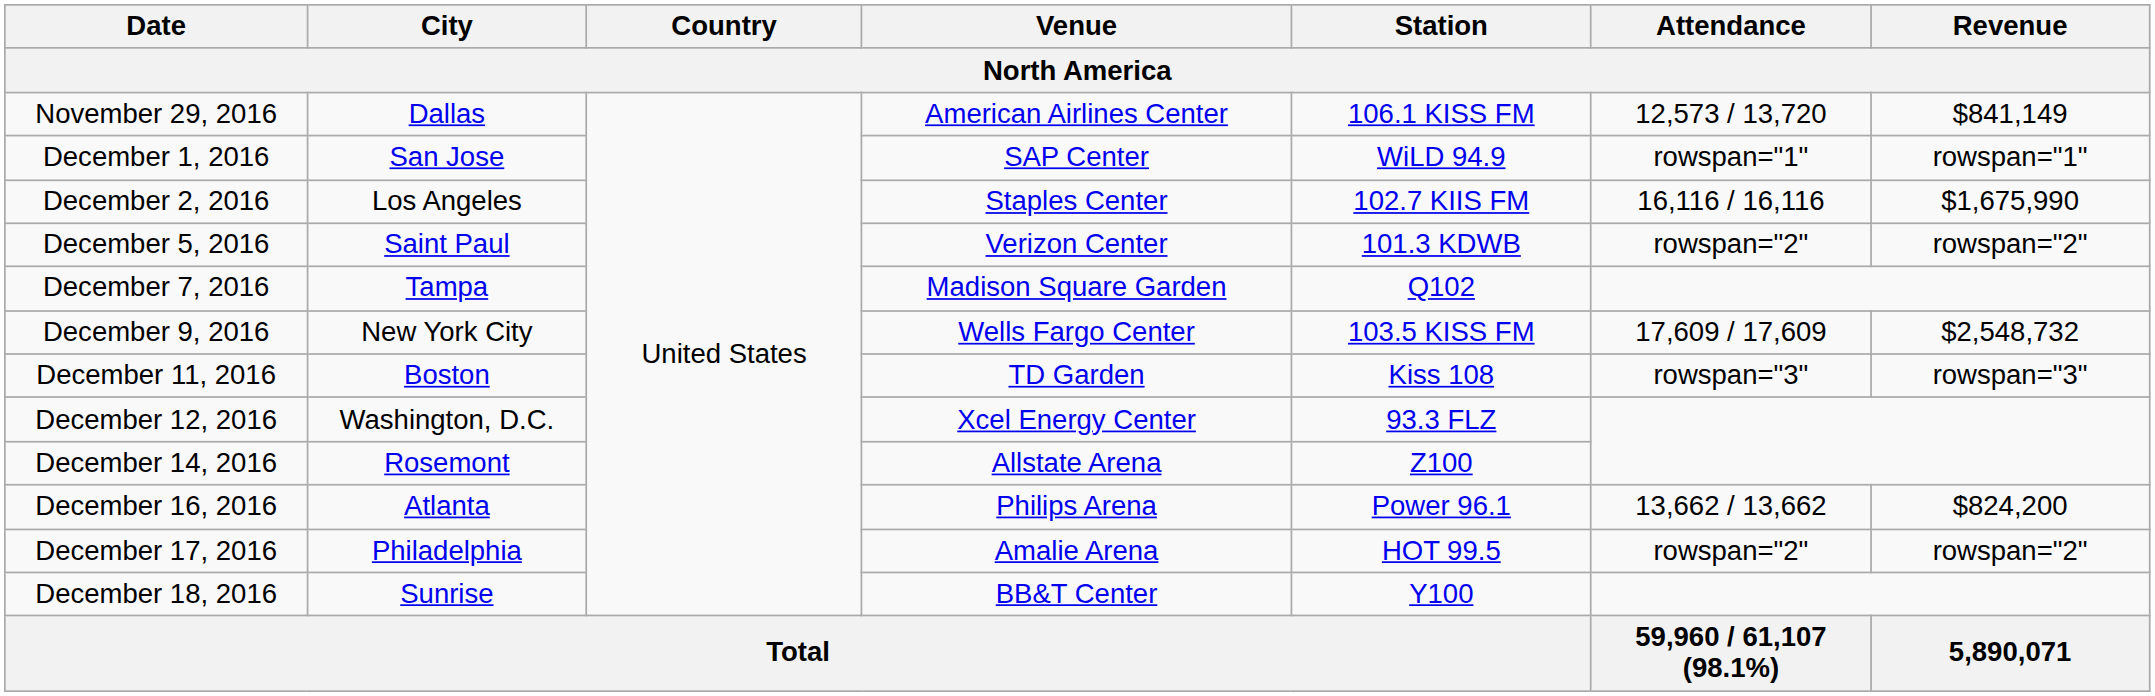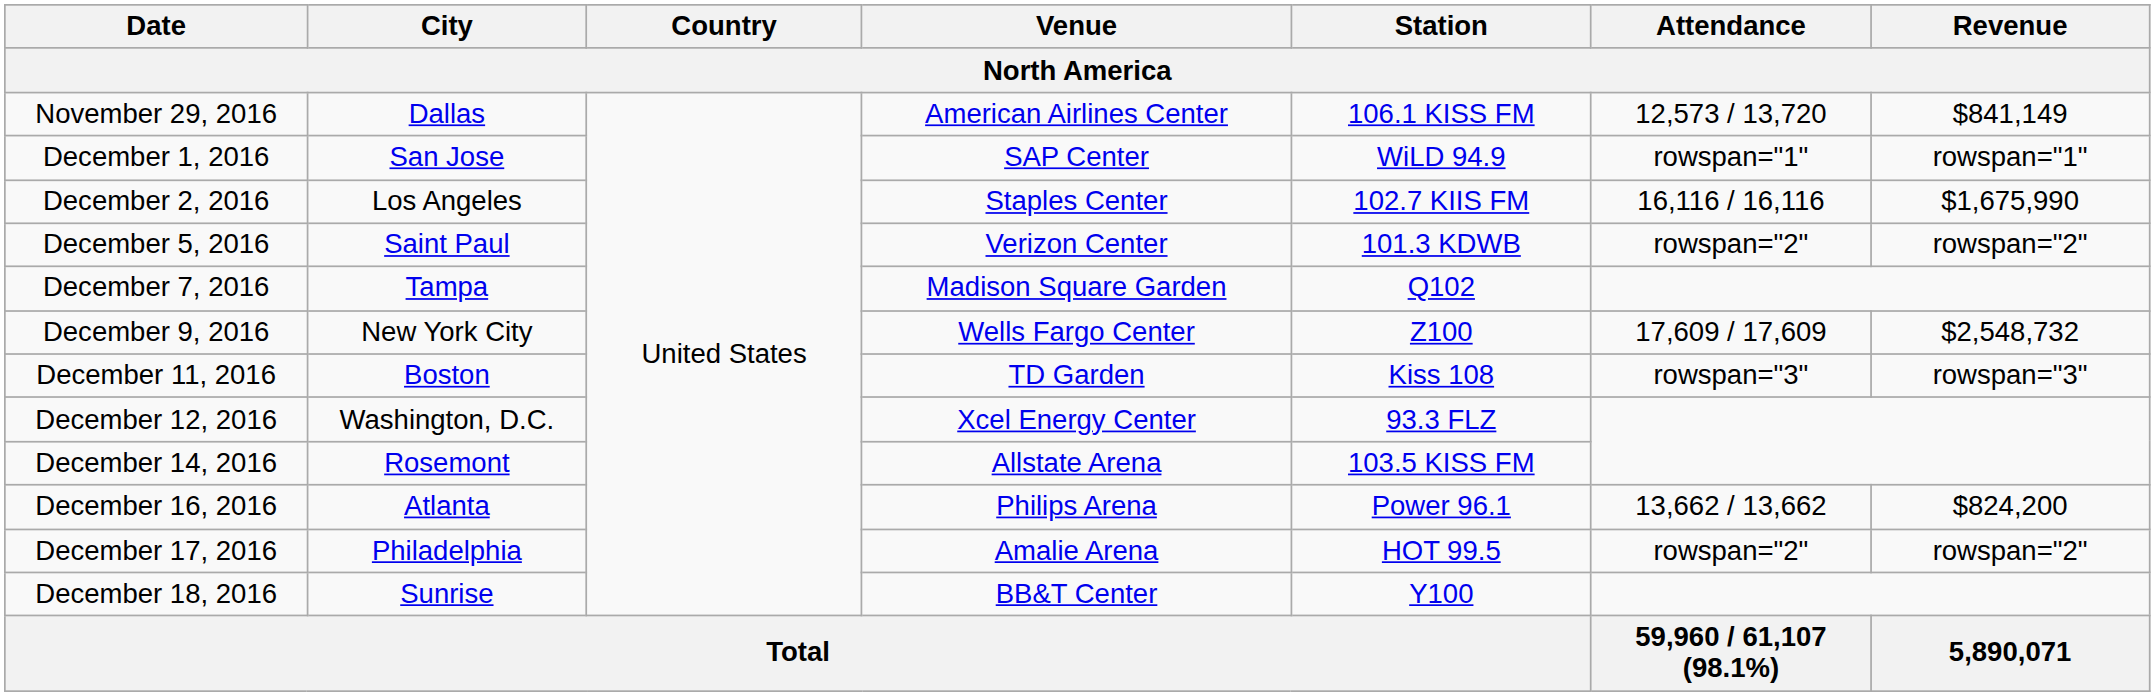(1441, 331) 103.5 KISS FM -> (1441, 331) Z100
(1441, 462) Z100 -> (1441, 462) 103.5 KISS FM
